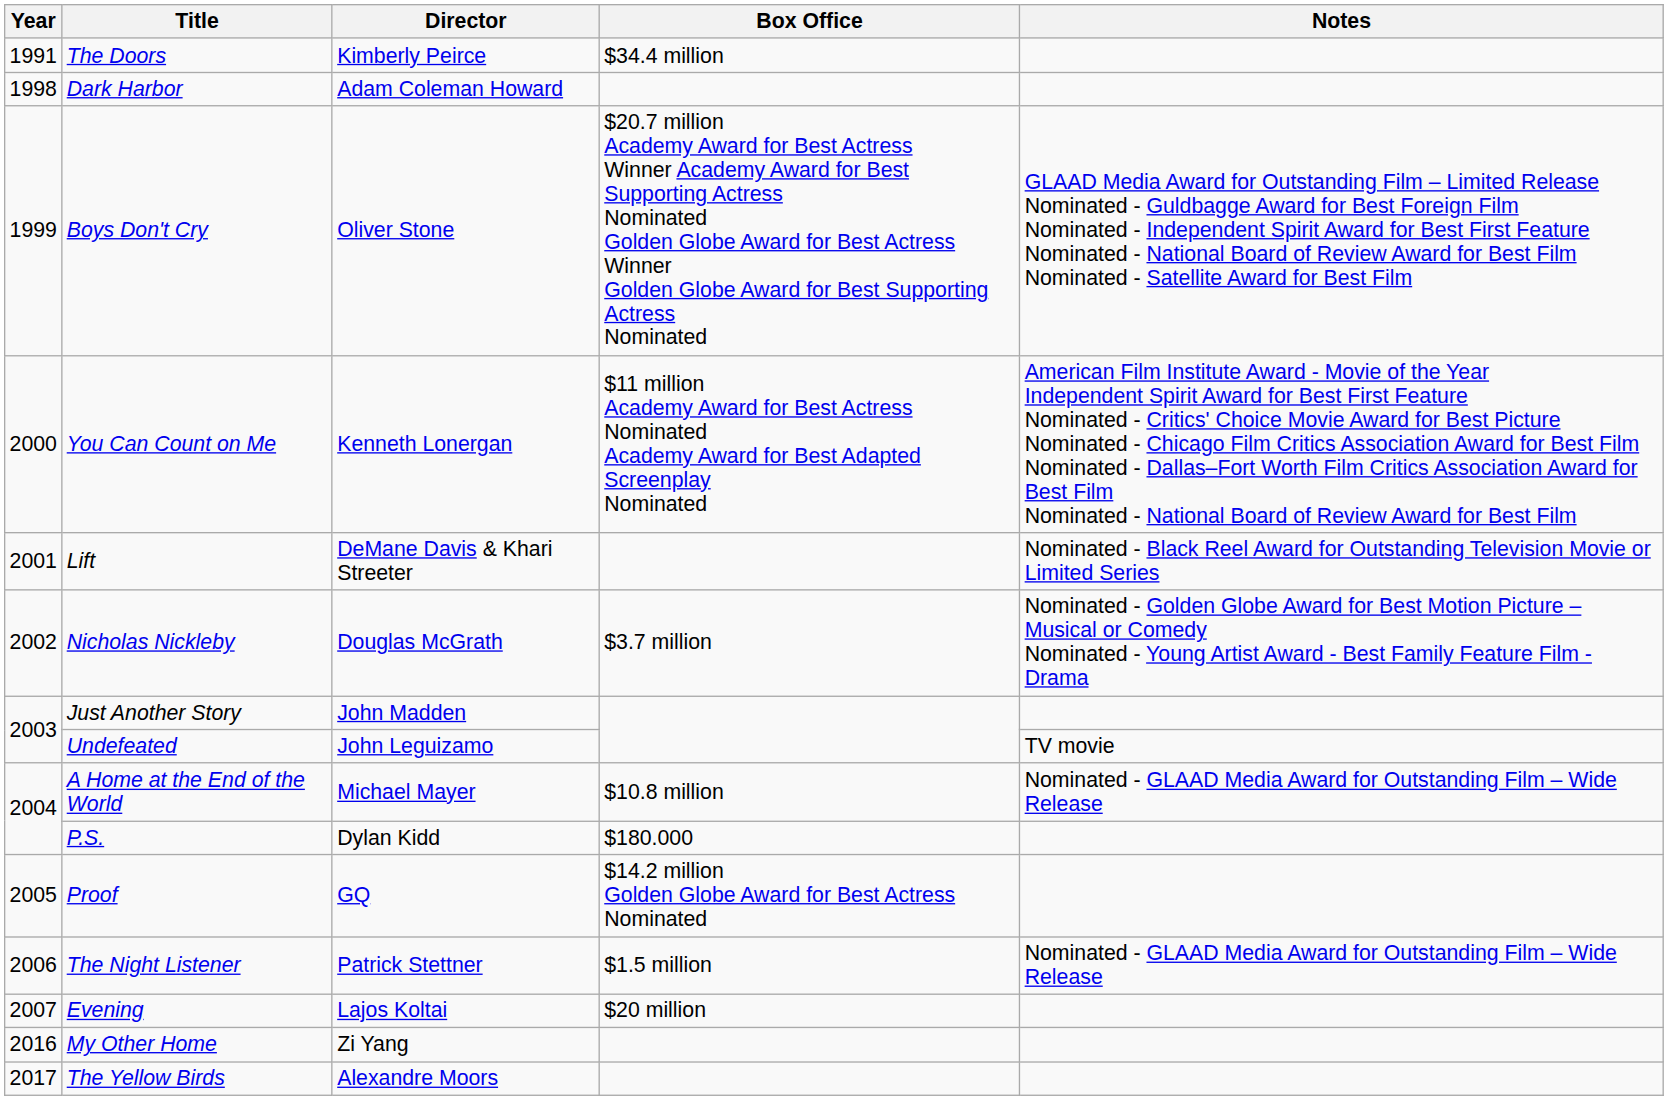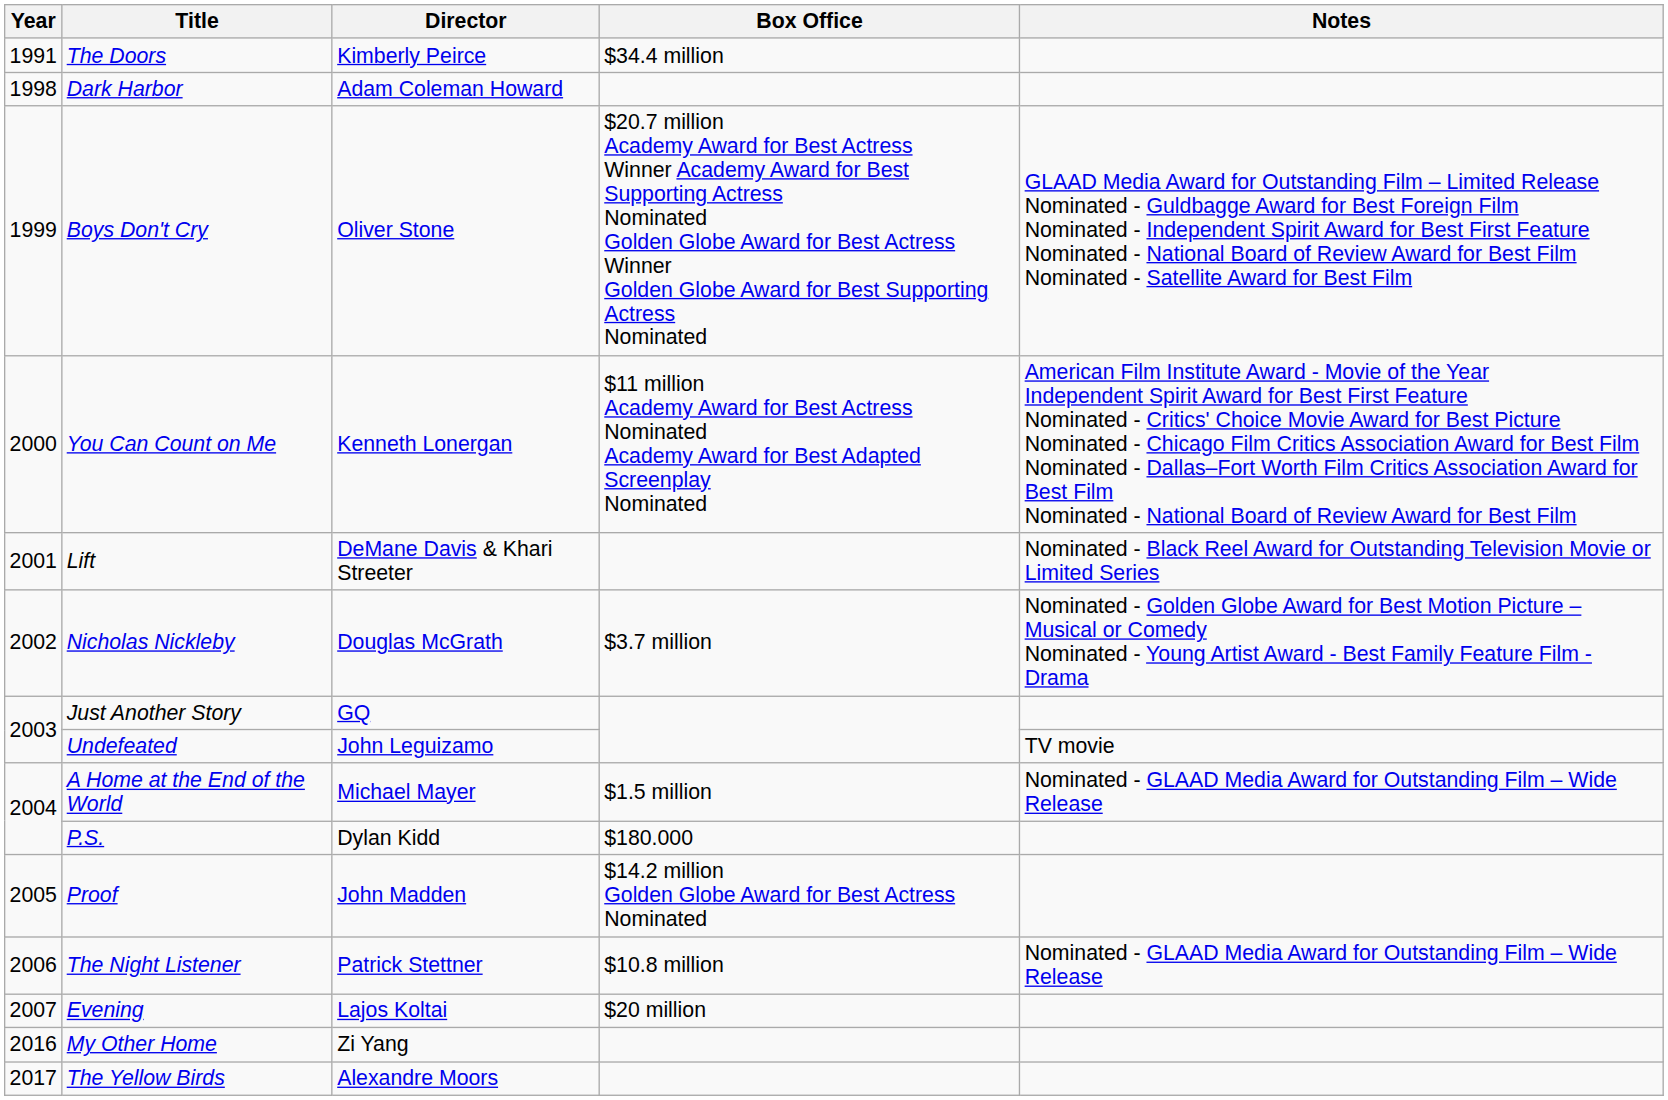(402, 712) John Madden -> (354, 712) GQ
(664, 791) $10.8 million -> (658, 791) $1.5 million
(354, 895) GQ -> (402, 895) John Madden
(658, 965) $1.5 million -> (664, 965) $10.8 million
